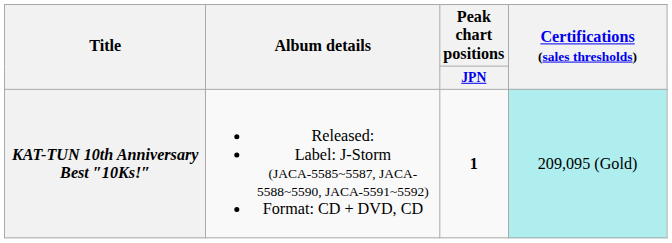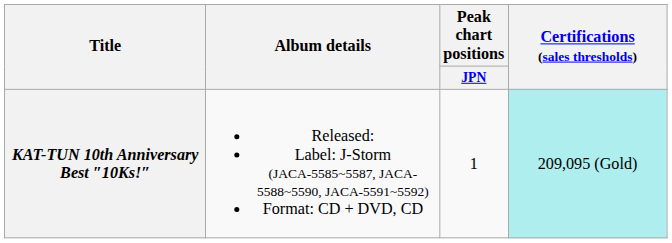(474, 163) bold -> (474, 163) normal
